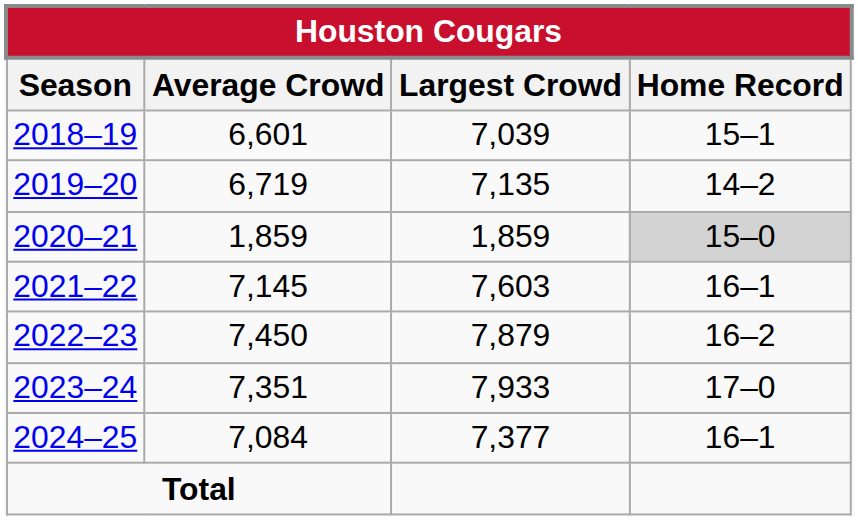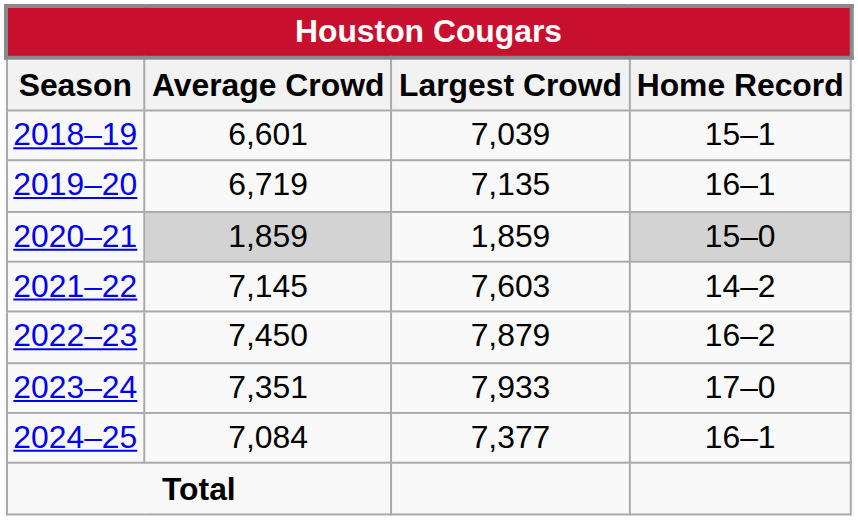(740, 185) 14–2 -> (740, 185) 16–1
(268, 235) no background -> (268, 235) lightgrey background
(740, 286) 16–1 -> (740, 286) 14–2
